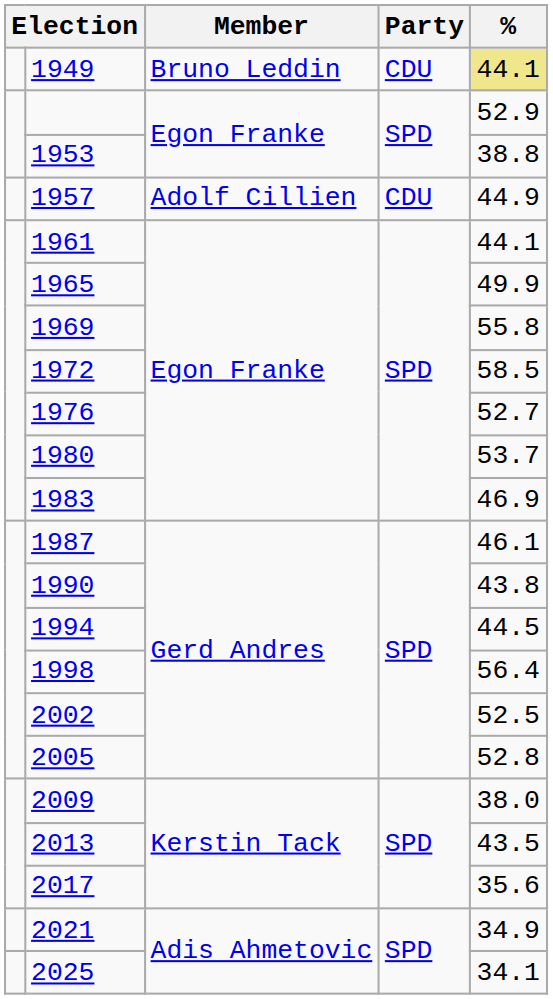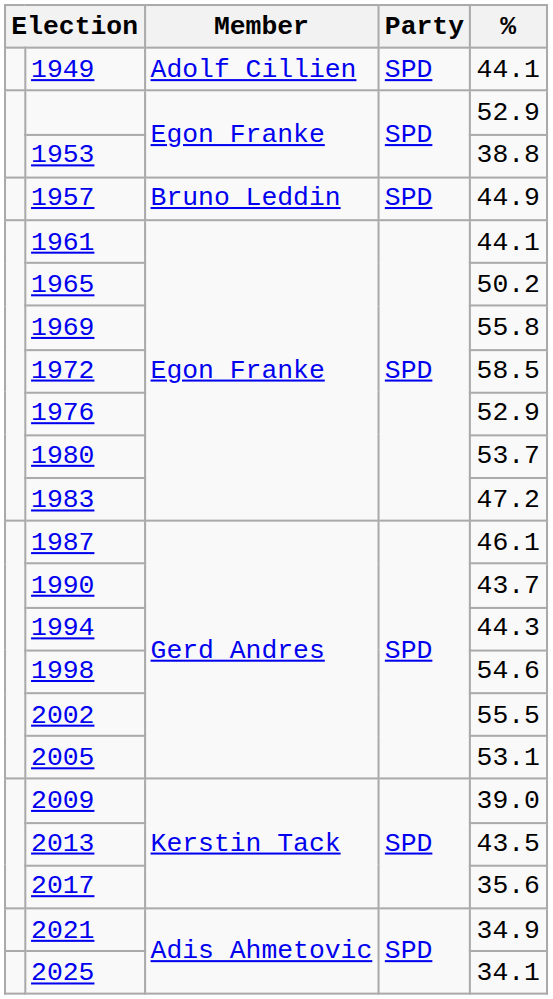(246, 70) Bruno Leddin -> (254, 70) Adolf Cillien
(409, 70) CDU -> (409, 70) SPD
(508, 70) khaki background -> (508, 70) no background
(254, 199) Adolf Cillien -> (246, 199) Bruno Leddin
(409, 199) CDU -> (409, 199) SPD
(508, 285) 49.9 -> (508, 285) 50.2
(508, 414) 52.7 -> (508, 414) 52.9
(508, 500) 46.9 -> (508, 500) 47.2
(508, 586) 43.8 -> (508, 586) 43.7
(508, 629) 44.5 -> (508, 629) 44.3
(508, 672) 56.4 -> (508, 672) 54.6
(508, 715) 52.5 -> (508, 715) 55.5
(508, 758) 52.8 -> (508, 758) 53.1
(508, 801) 38.0 -> (508, 801) 39.0
